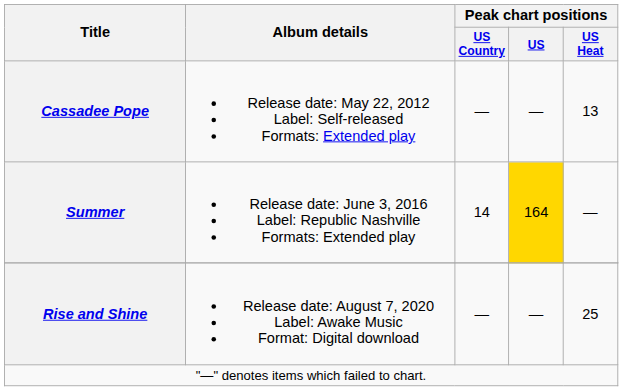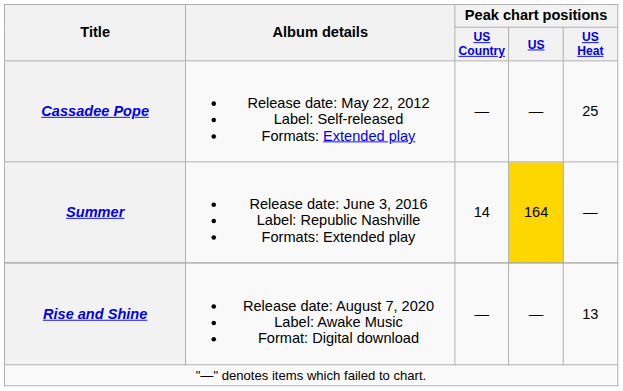(590, 111) 13 -> (590, 111) 25
(590, 314) 25 -> (590, 314) 13
